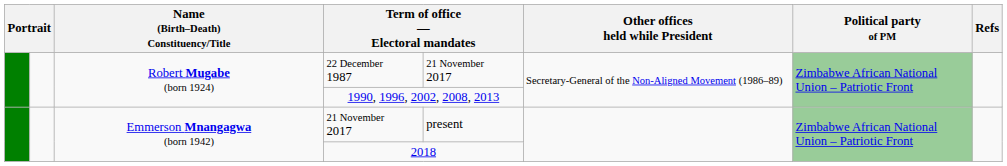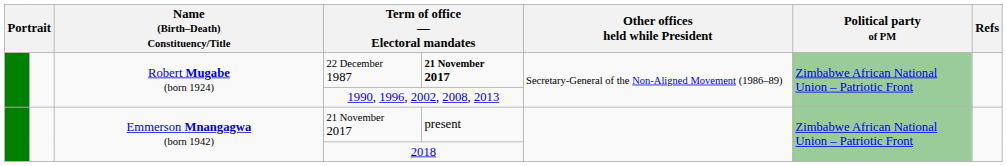(455, 70) normal -> (454, 70) bold
